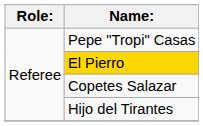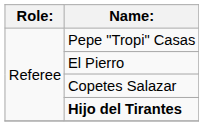(96, 63) gold background -> (96, 63) no background
(121, 109) normal -> (125, 109) bold
